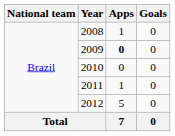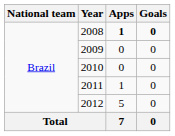(121, 31) normal -> (121, 31) bold
(153, 31) normal -> (153, 31) bold
(121, 49) bold -> (121, 49) normal
